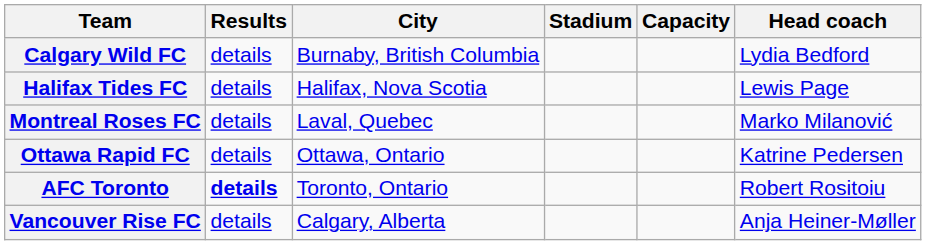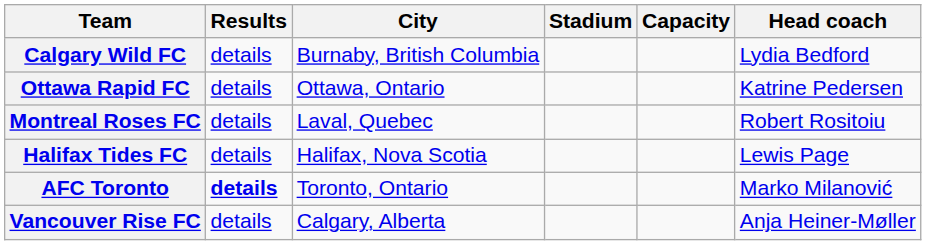rows swapped: (105, 88) <-> (105, 155)
(816, 121) Marko Milanović -> (813, 121) Robert Rositoiu
(813, 188) Robert Rositoiu -> (816, 188) Marko Milanović
